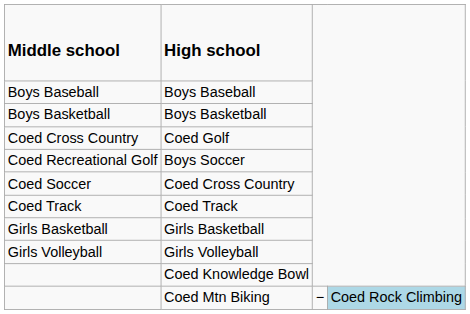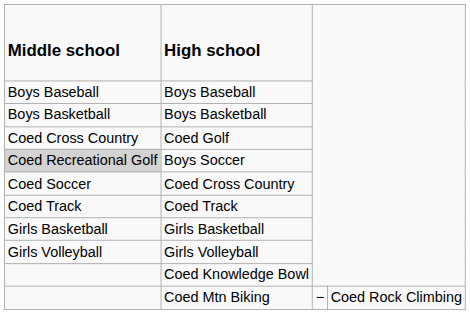(83, 160) no background -> (83, 160) lightgrey background
(396, 297) lightblue background -> (396, 297) no background
